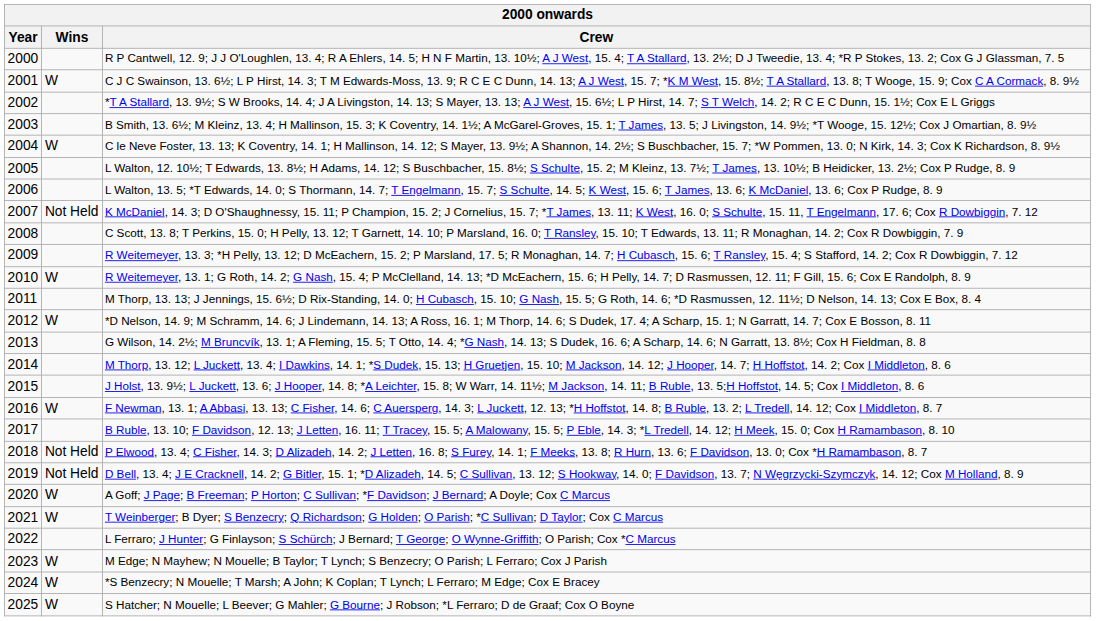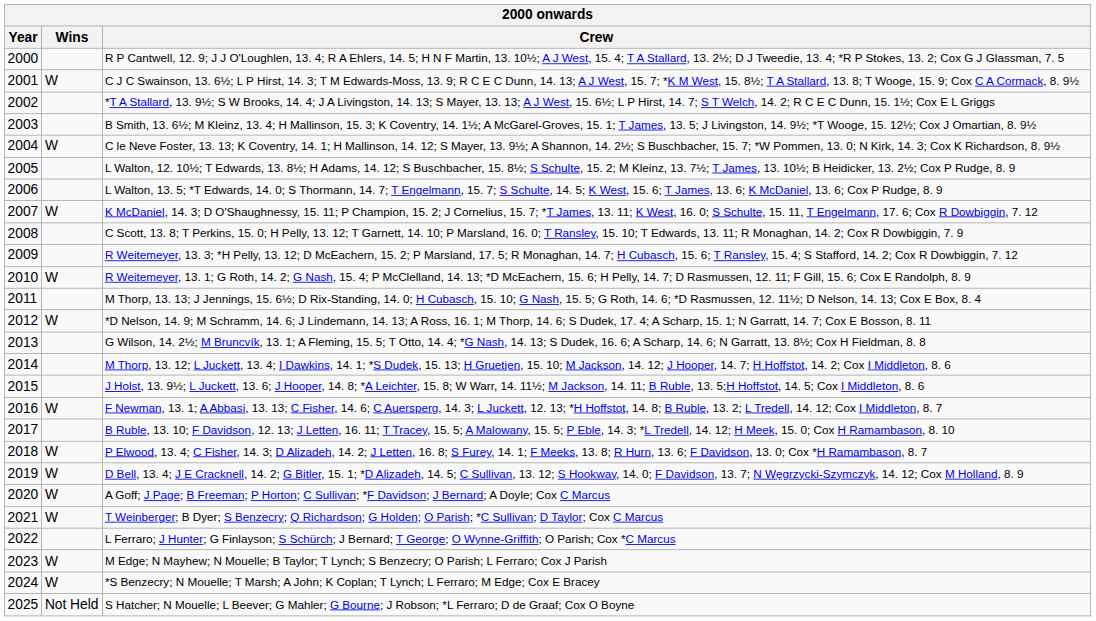(72, 211) Not Held -> (51, 211) W
(72, 451) Not Held -> (51, 451) W
(72, 473) Not Held -> (51, 473) W
(51, 604) W -> (72, 604) Not Held
